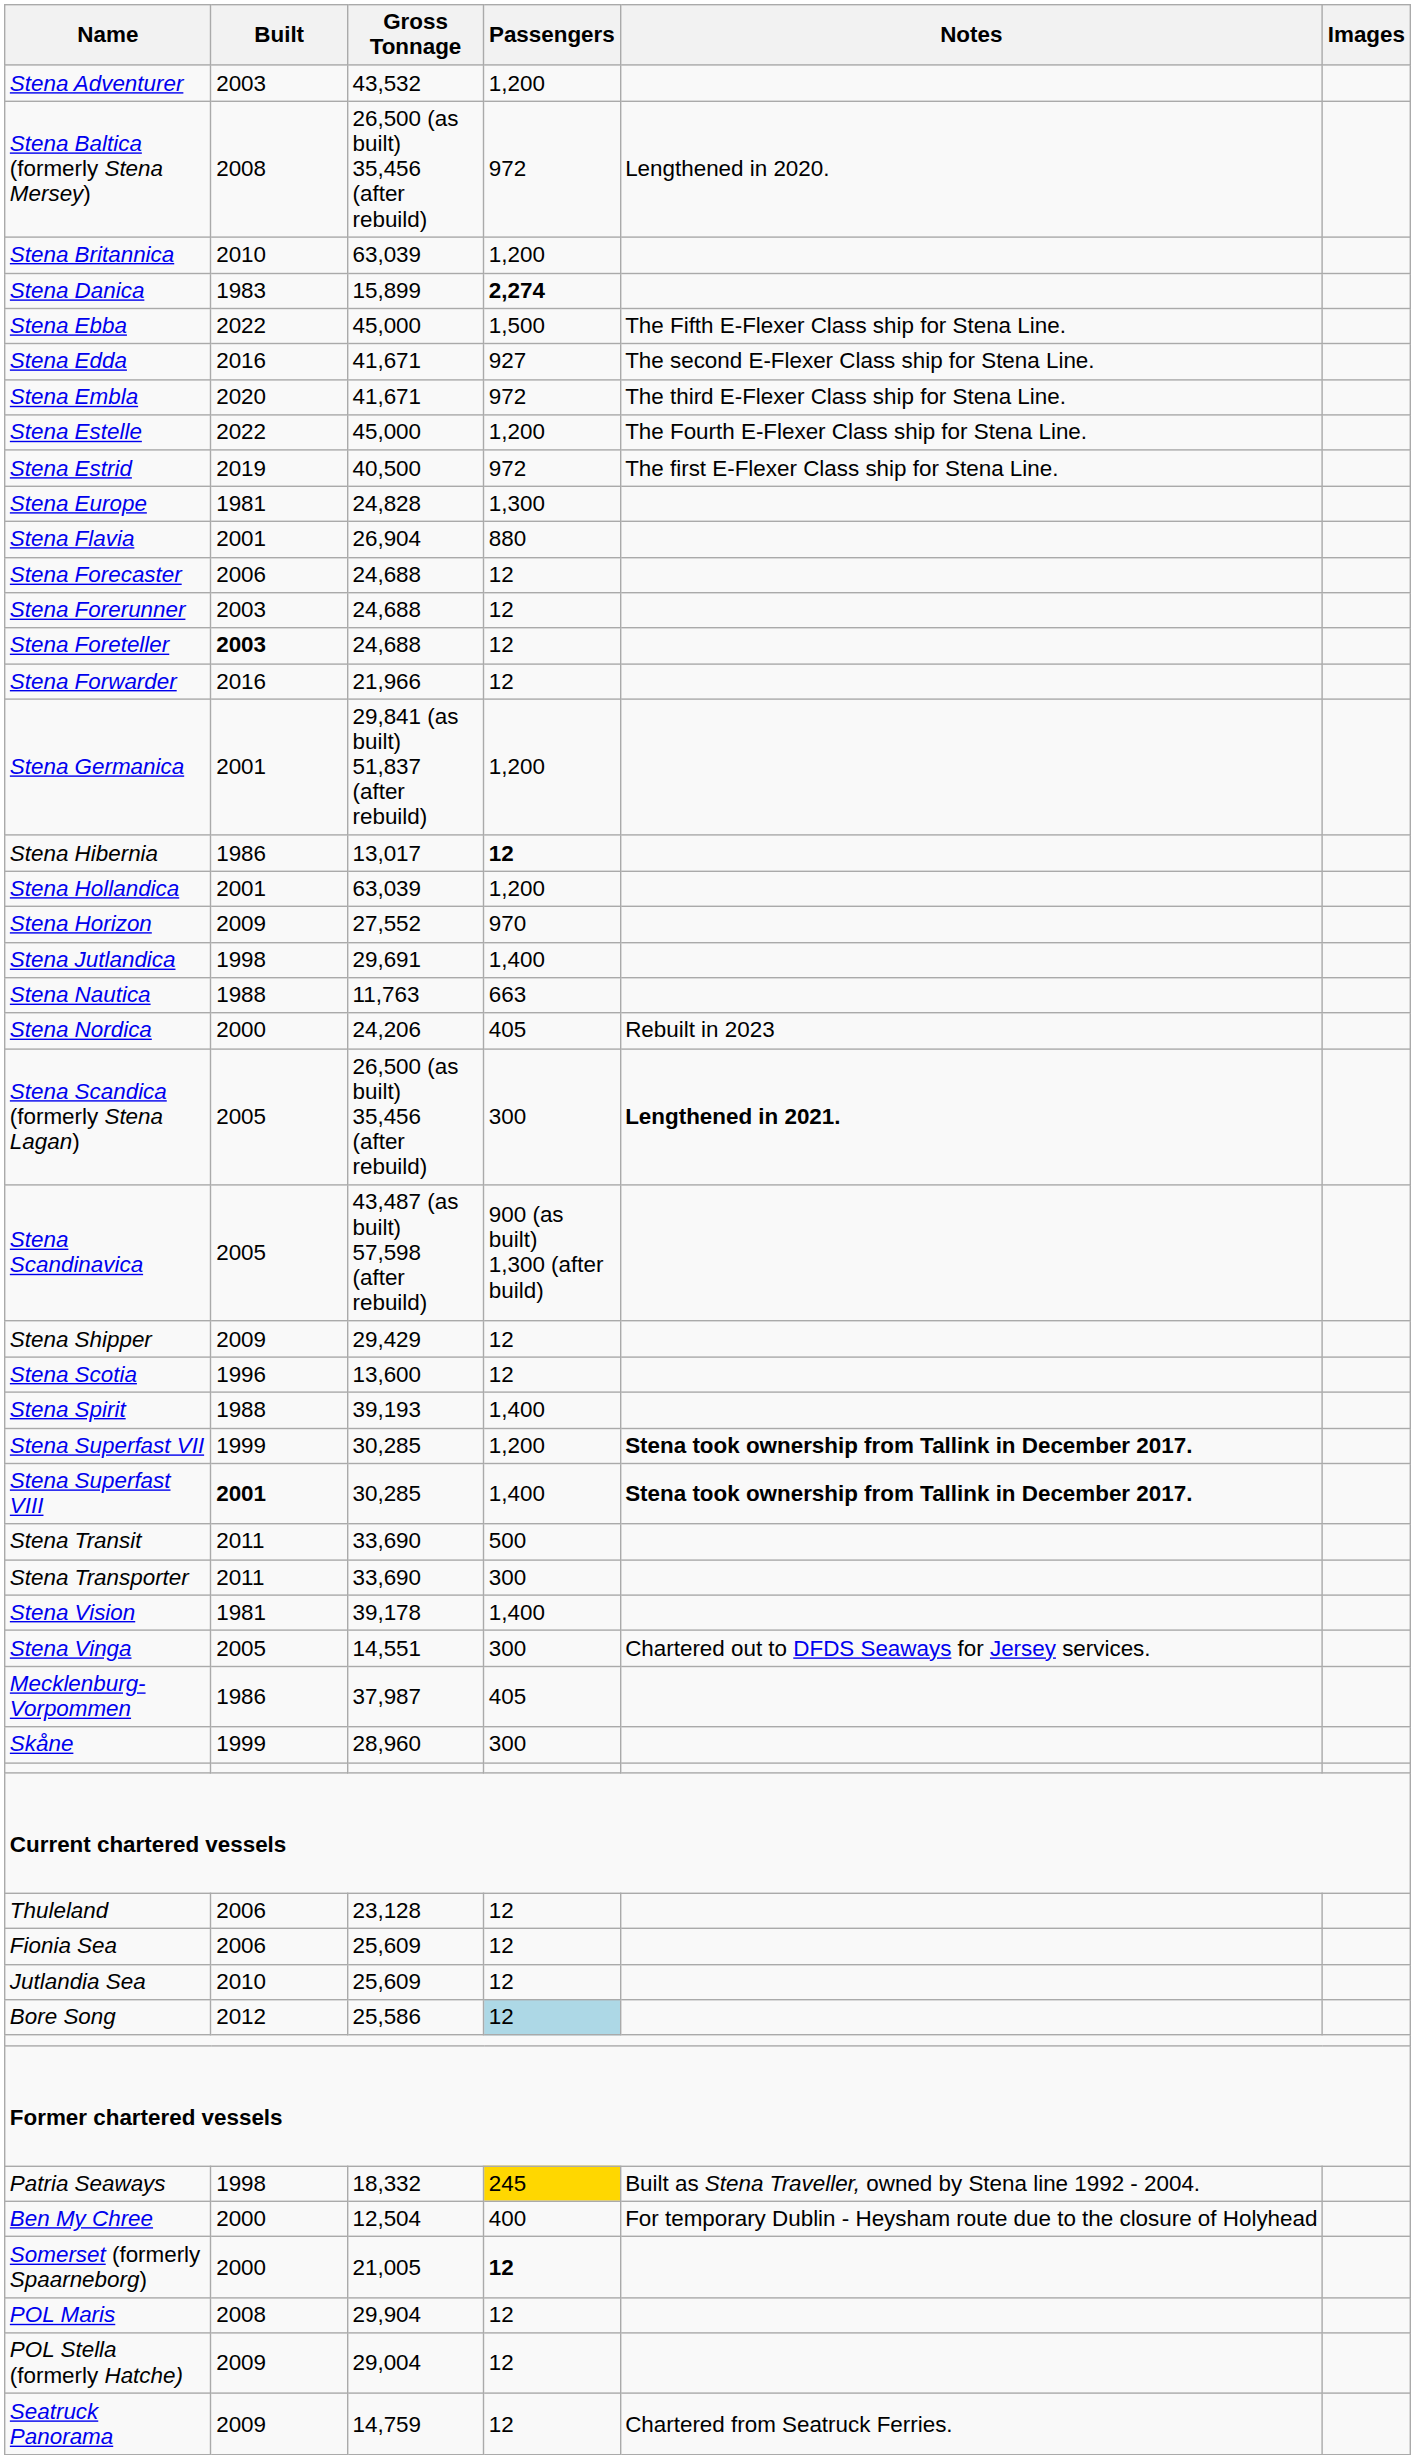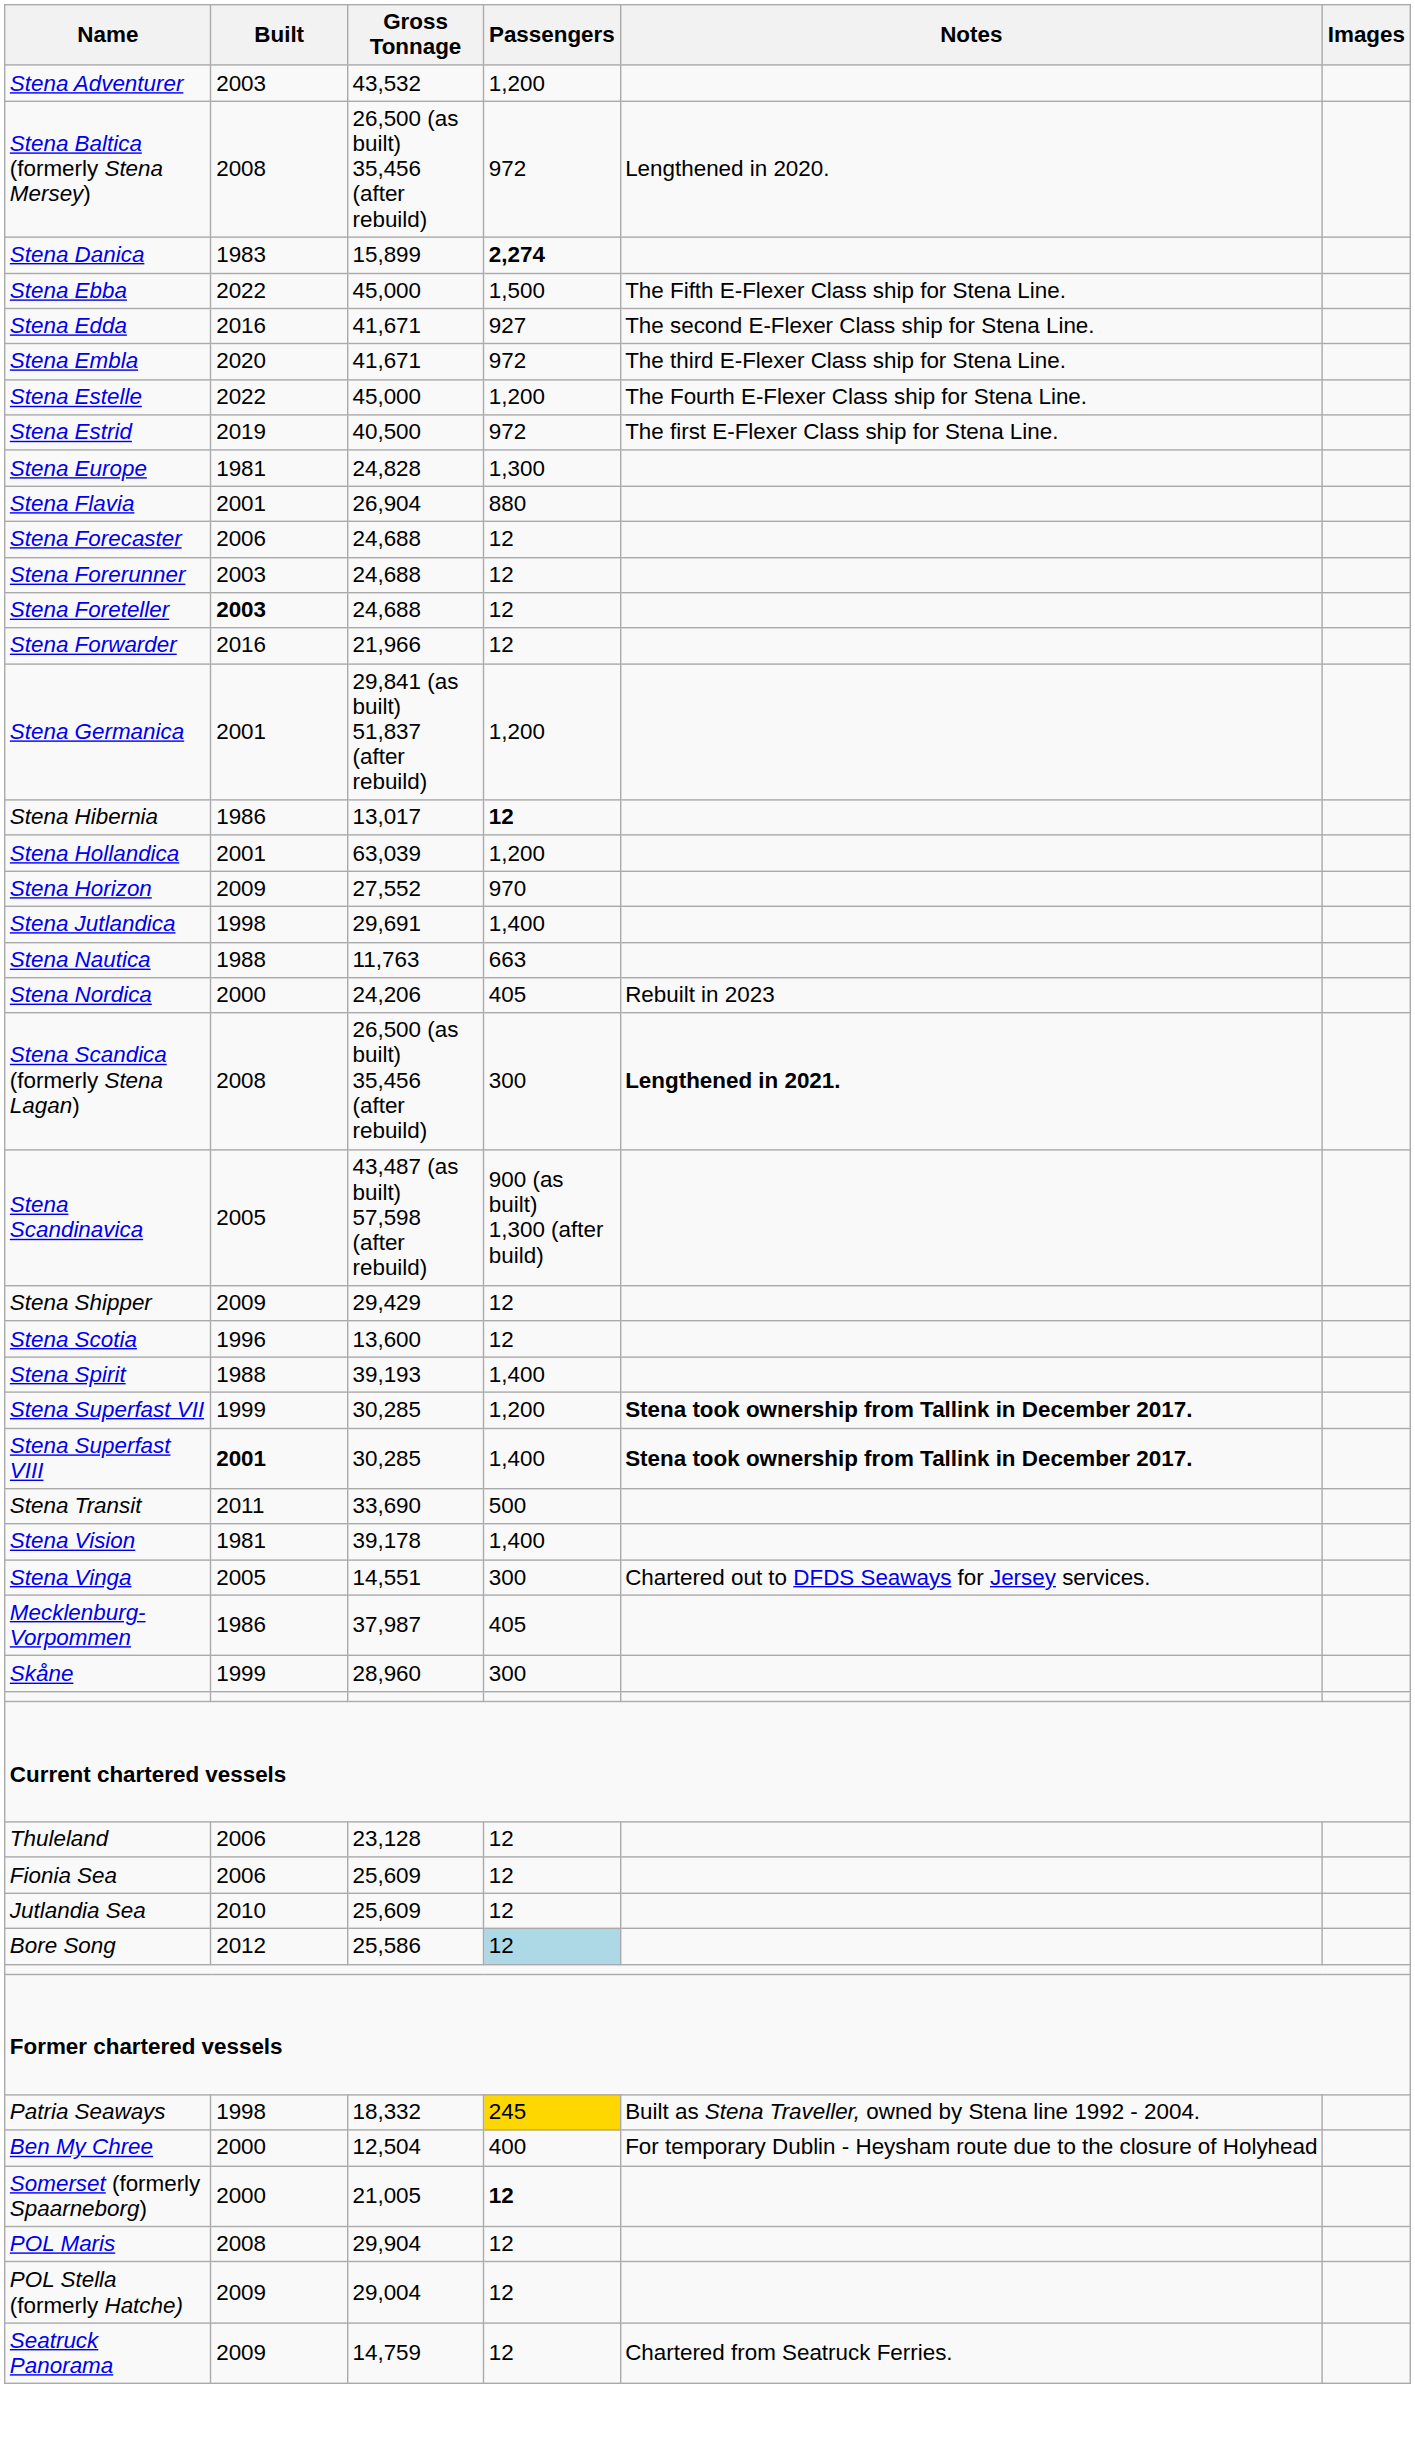- row: (92, 254)
(241, 1116) 2005 -> (241, 1081) 2008
- row: (99, 1577)
